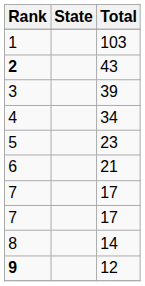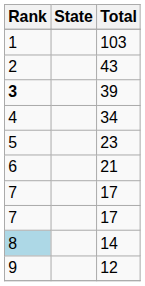(13, 67) bold -> (13, 67) normal
(13, 92) normal -> (13, 92) bold
(13, 243) no background -> (13, 243) lightblue background
(13, 268) bold -> (13, 268) normal
